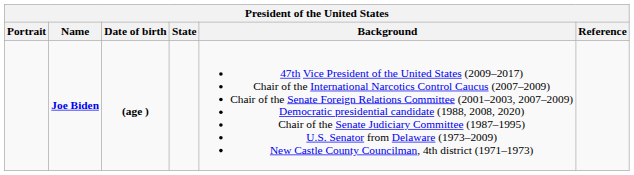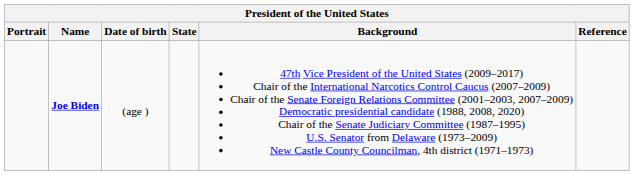(135, 112) bold -> (135, 112) normal
